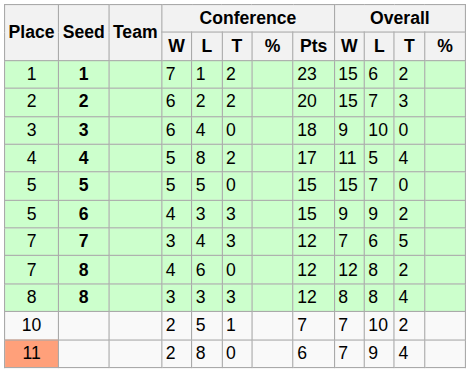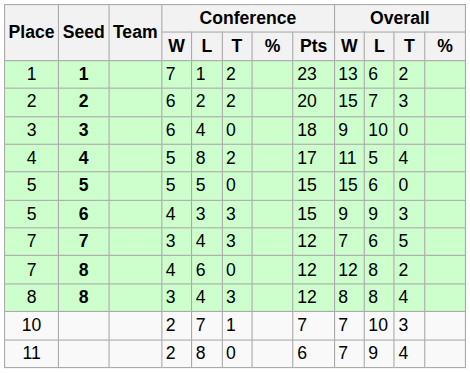(348, 74) 15 -> (348, 74) 13
(373, 185) 7 -> (373, 185) 6
(403, 213) 2 -> (403, 213) 3
(201, 297) 3 -> (201, 297) 4
(201, 325) 5 -> (201, 325) 7
(403, 325) 2 -> (403, 325) 3
(32, 353) lightsalmon background -> (32, 353) no background
